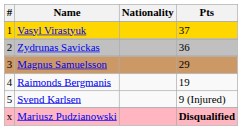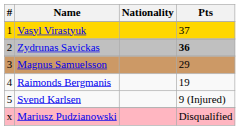(184, 47) normal -> (184, 47) bold
(207, 116) bold -> (206, 116) normal
